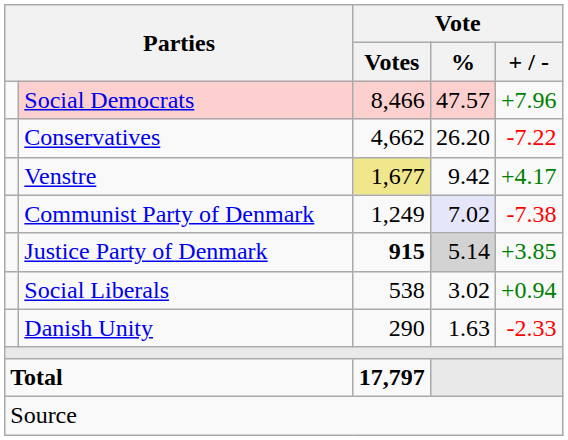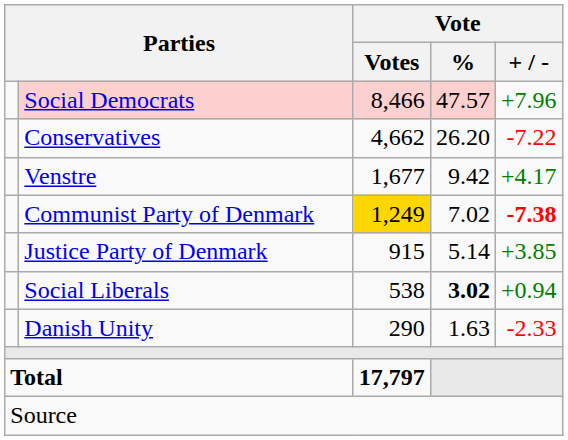(398, 175) khaki background -> (398, 175) no background
(398, 213) no background -> (398, 213) gold background
(469, 213) lavender background -> (469, 213) no background
(532, 213) normal -> (532, 213) bold
(407, 251) bold -> (407, 251) normal
(469, 251) lightgrey background -> (469, 251) no background
(469, 289) normal -> (469, 289) bold
